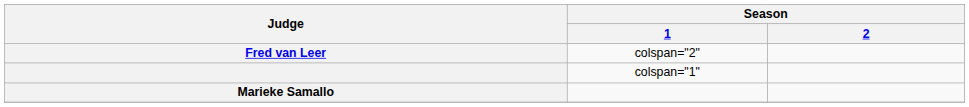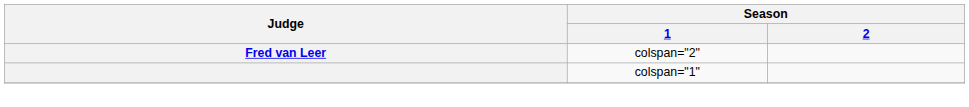- row: (286, 92)
